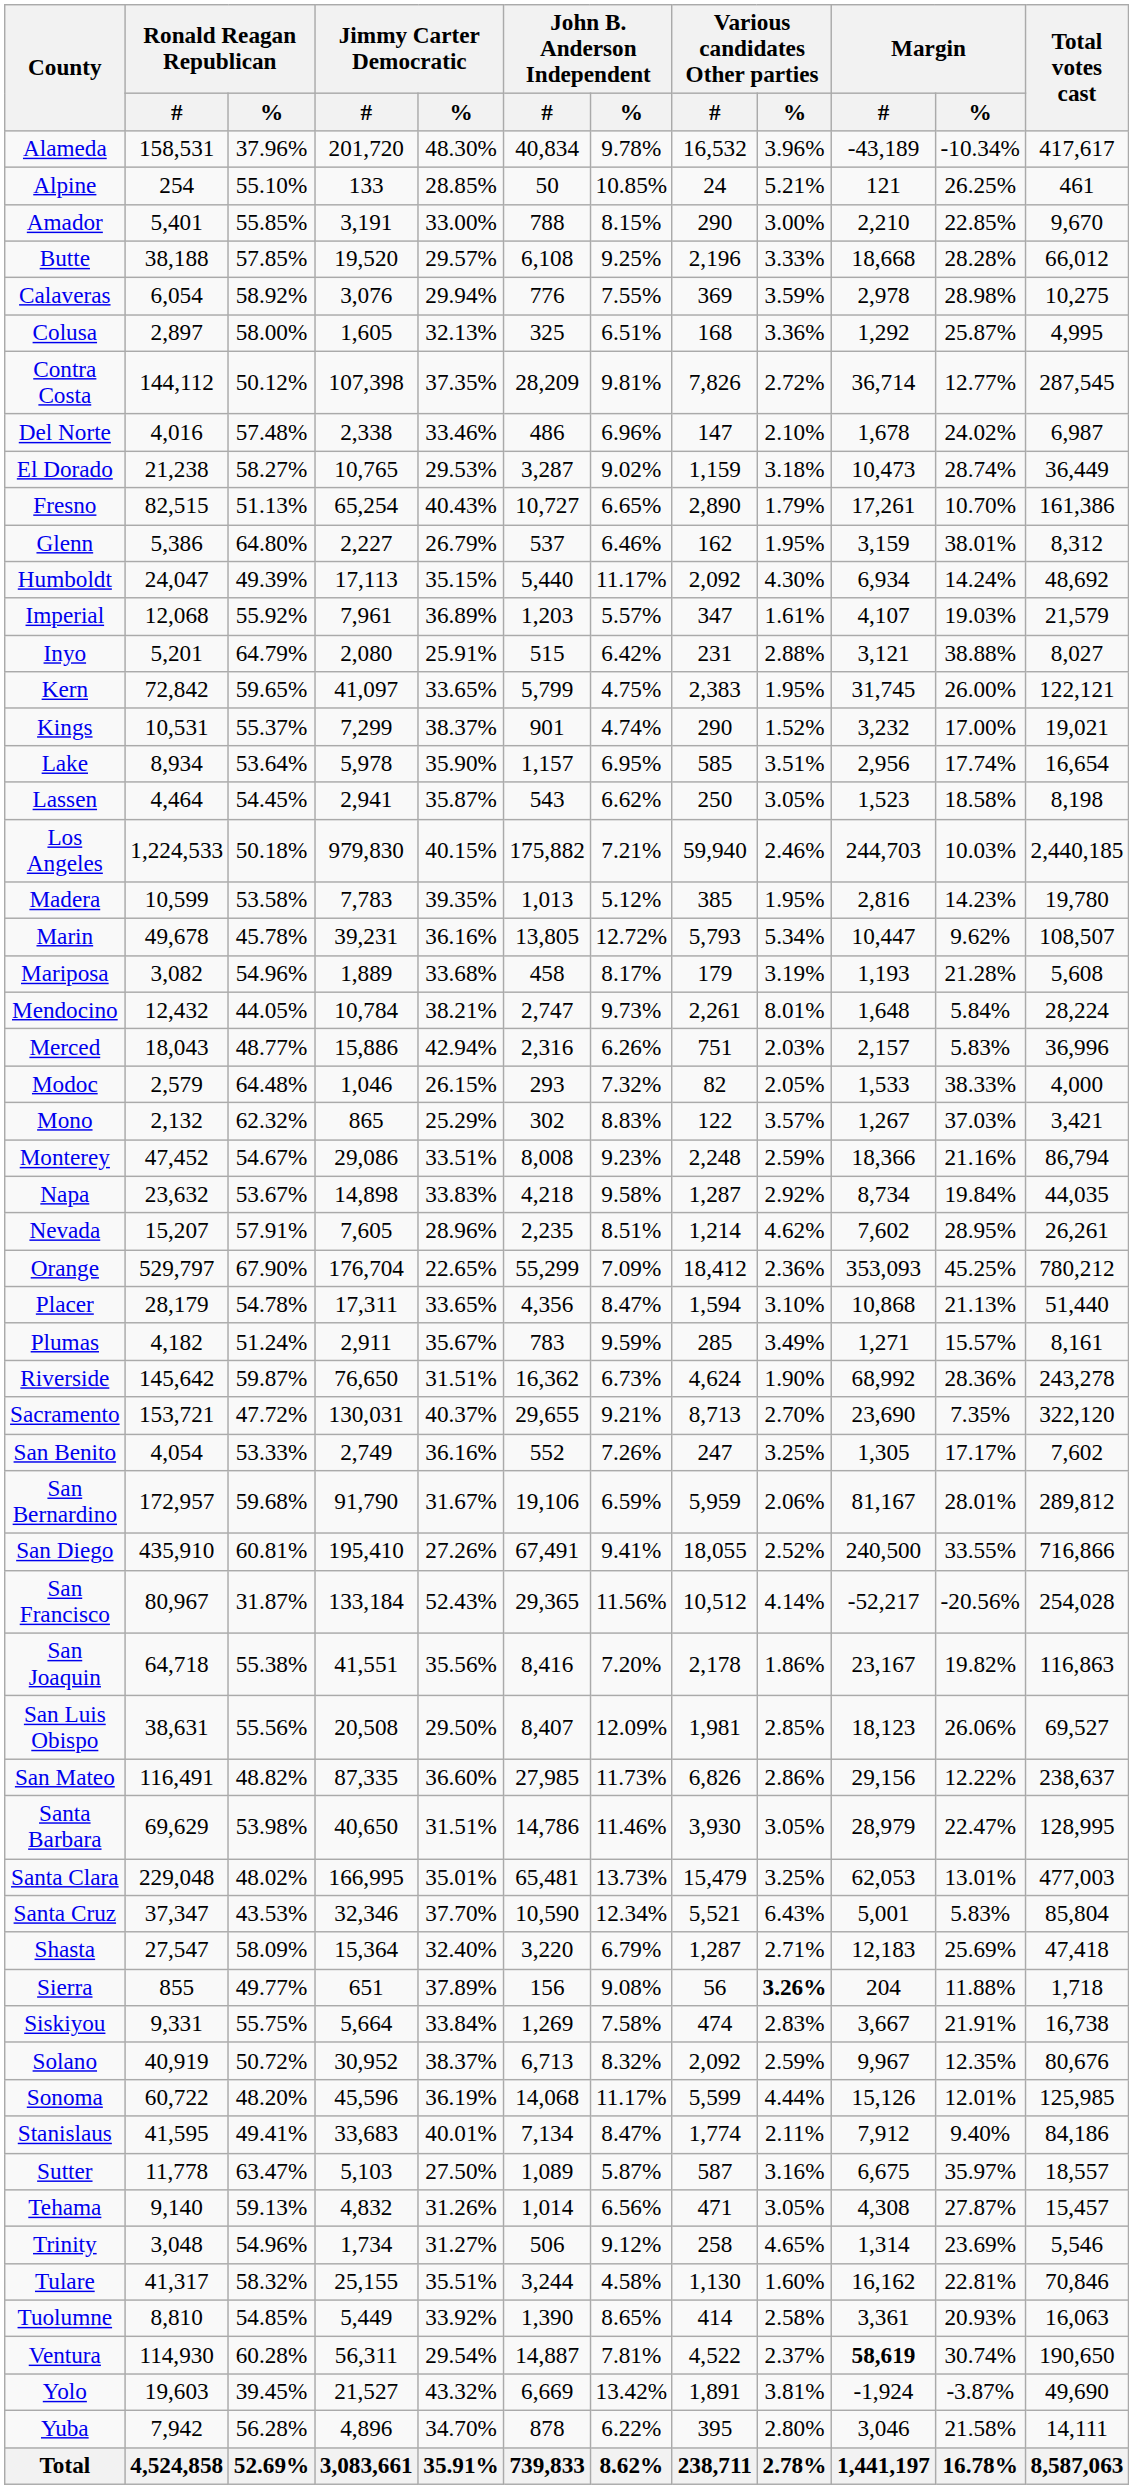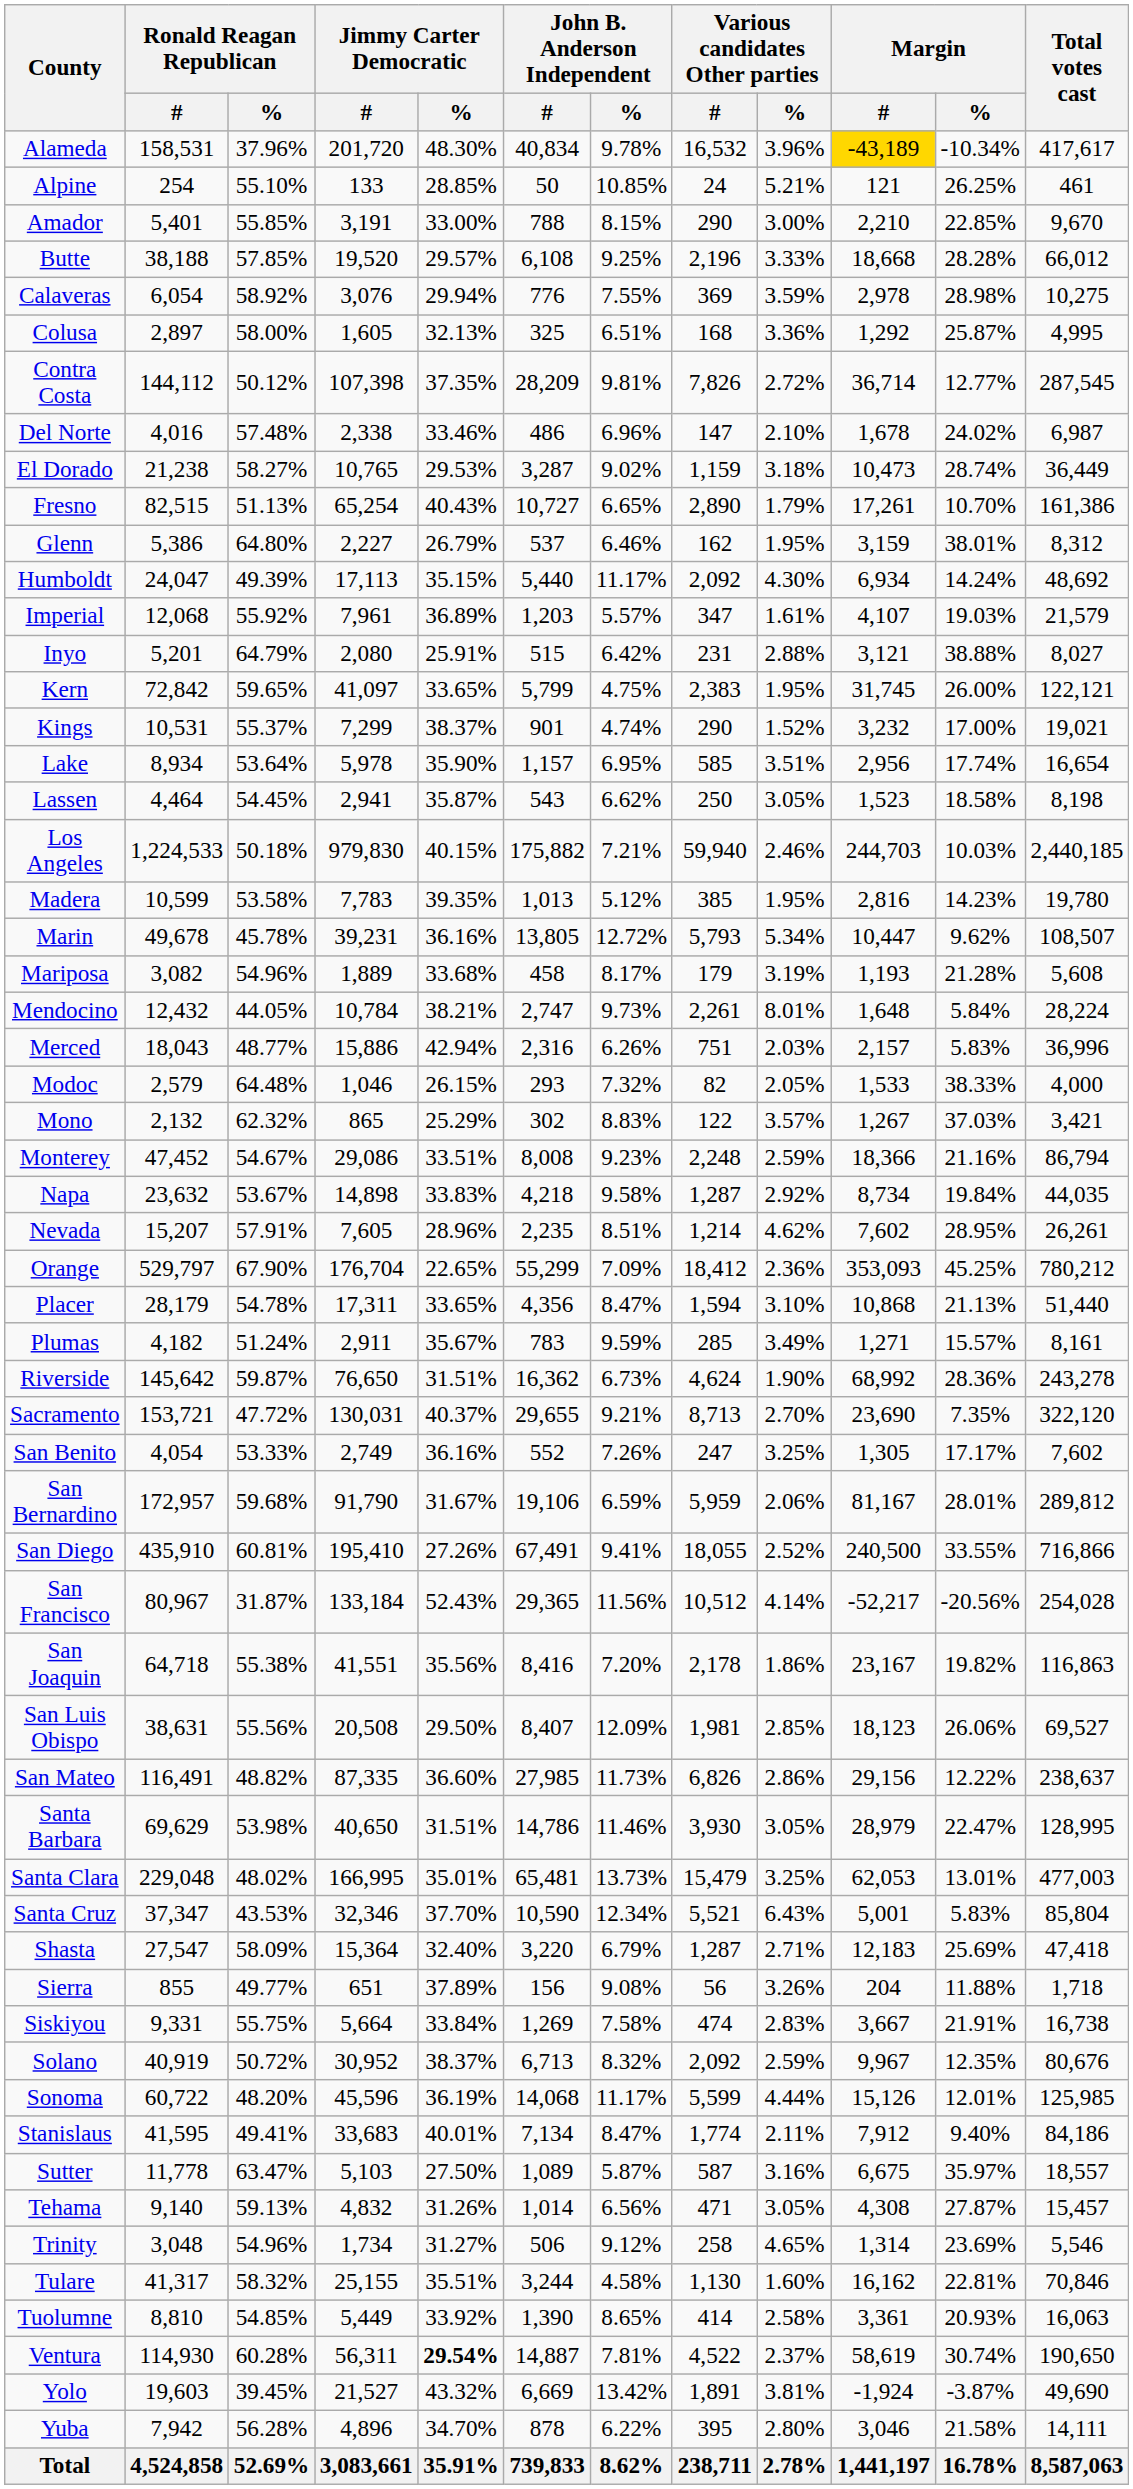(883, 148) no background -> (883, 148) gold background
(794, 1987) bold -> (794, 1987) normal
(461, 2355) normal -> (461, 2355) bold
(883, 2355) bold -> (883, 2355) normal
